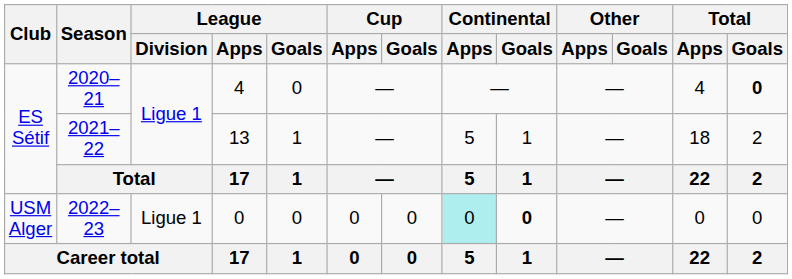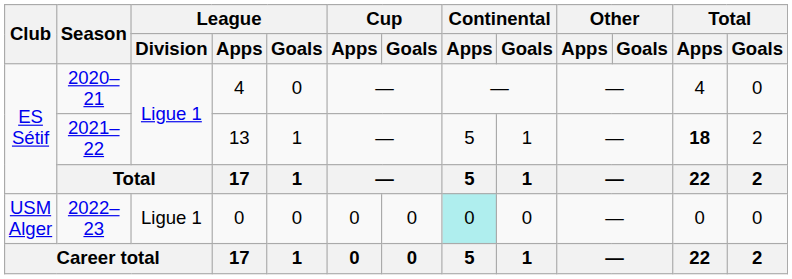(757, 88) bold -> (757, 88) normal
(700, 138) normal -> (700, 138) bold
(527, 218) bold -> (527, 218) normal
